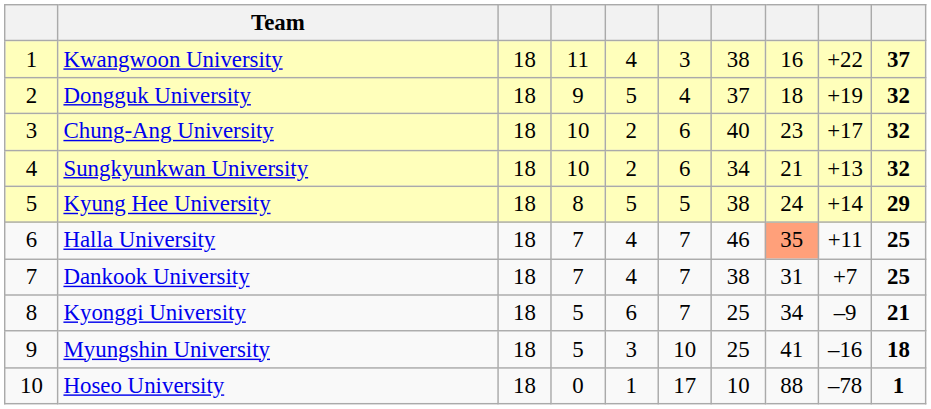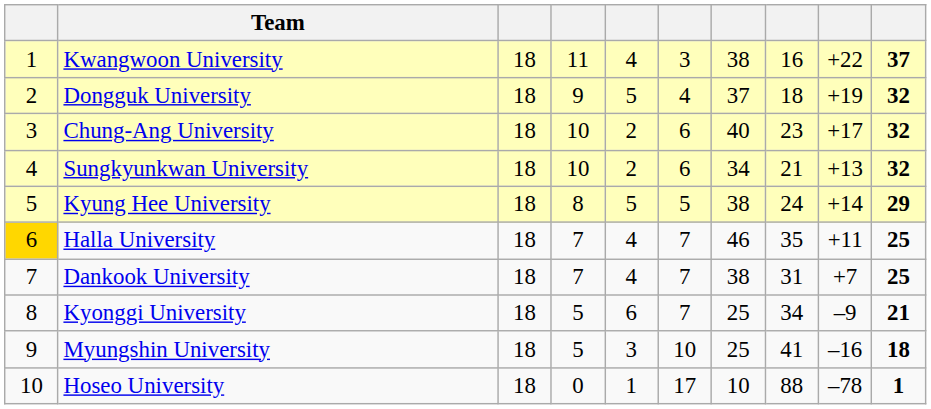(31, 240) no background -> (31, 240) gold background
(792, 240) lightsalmon background -> (792, 240) no background
